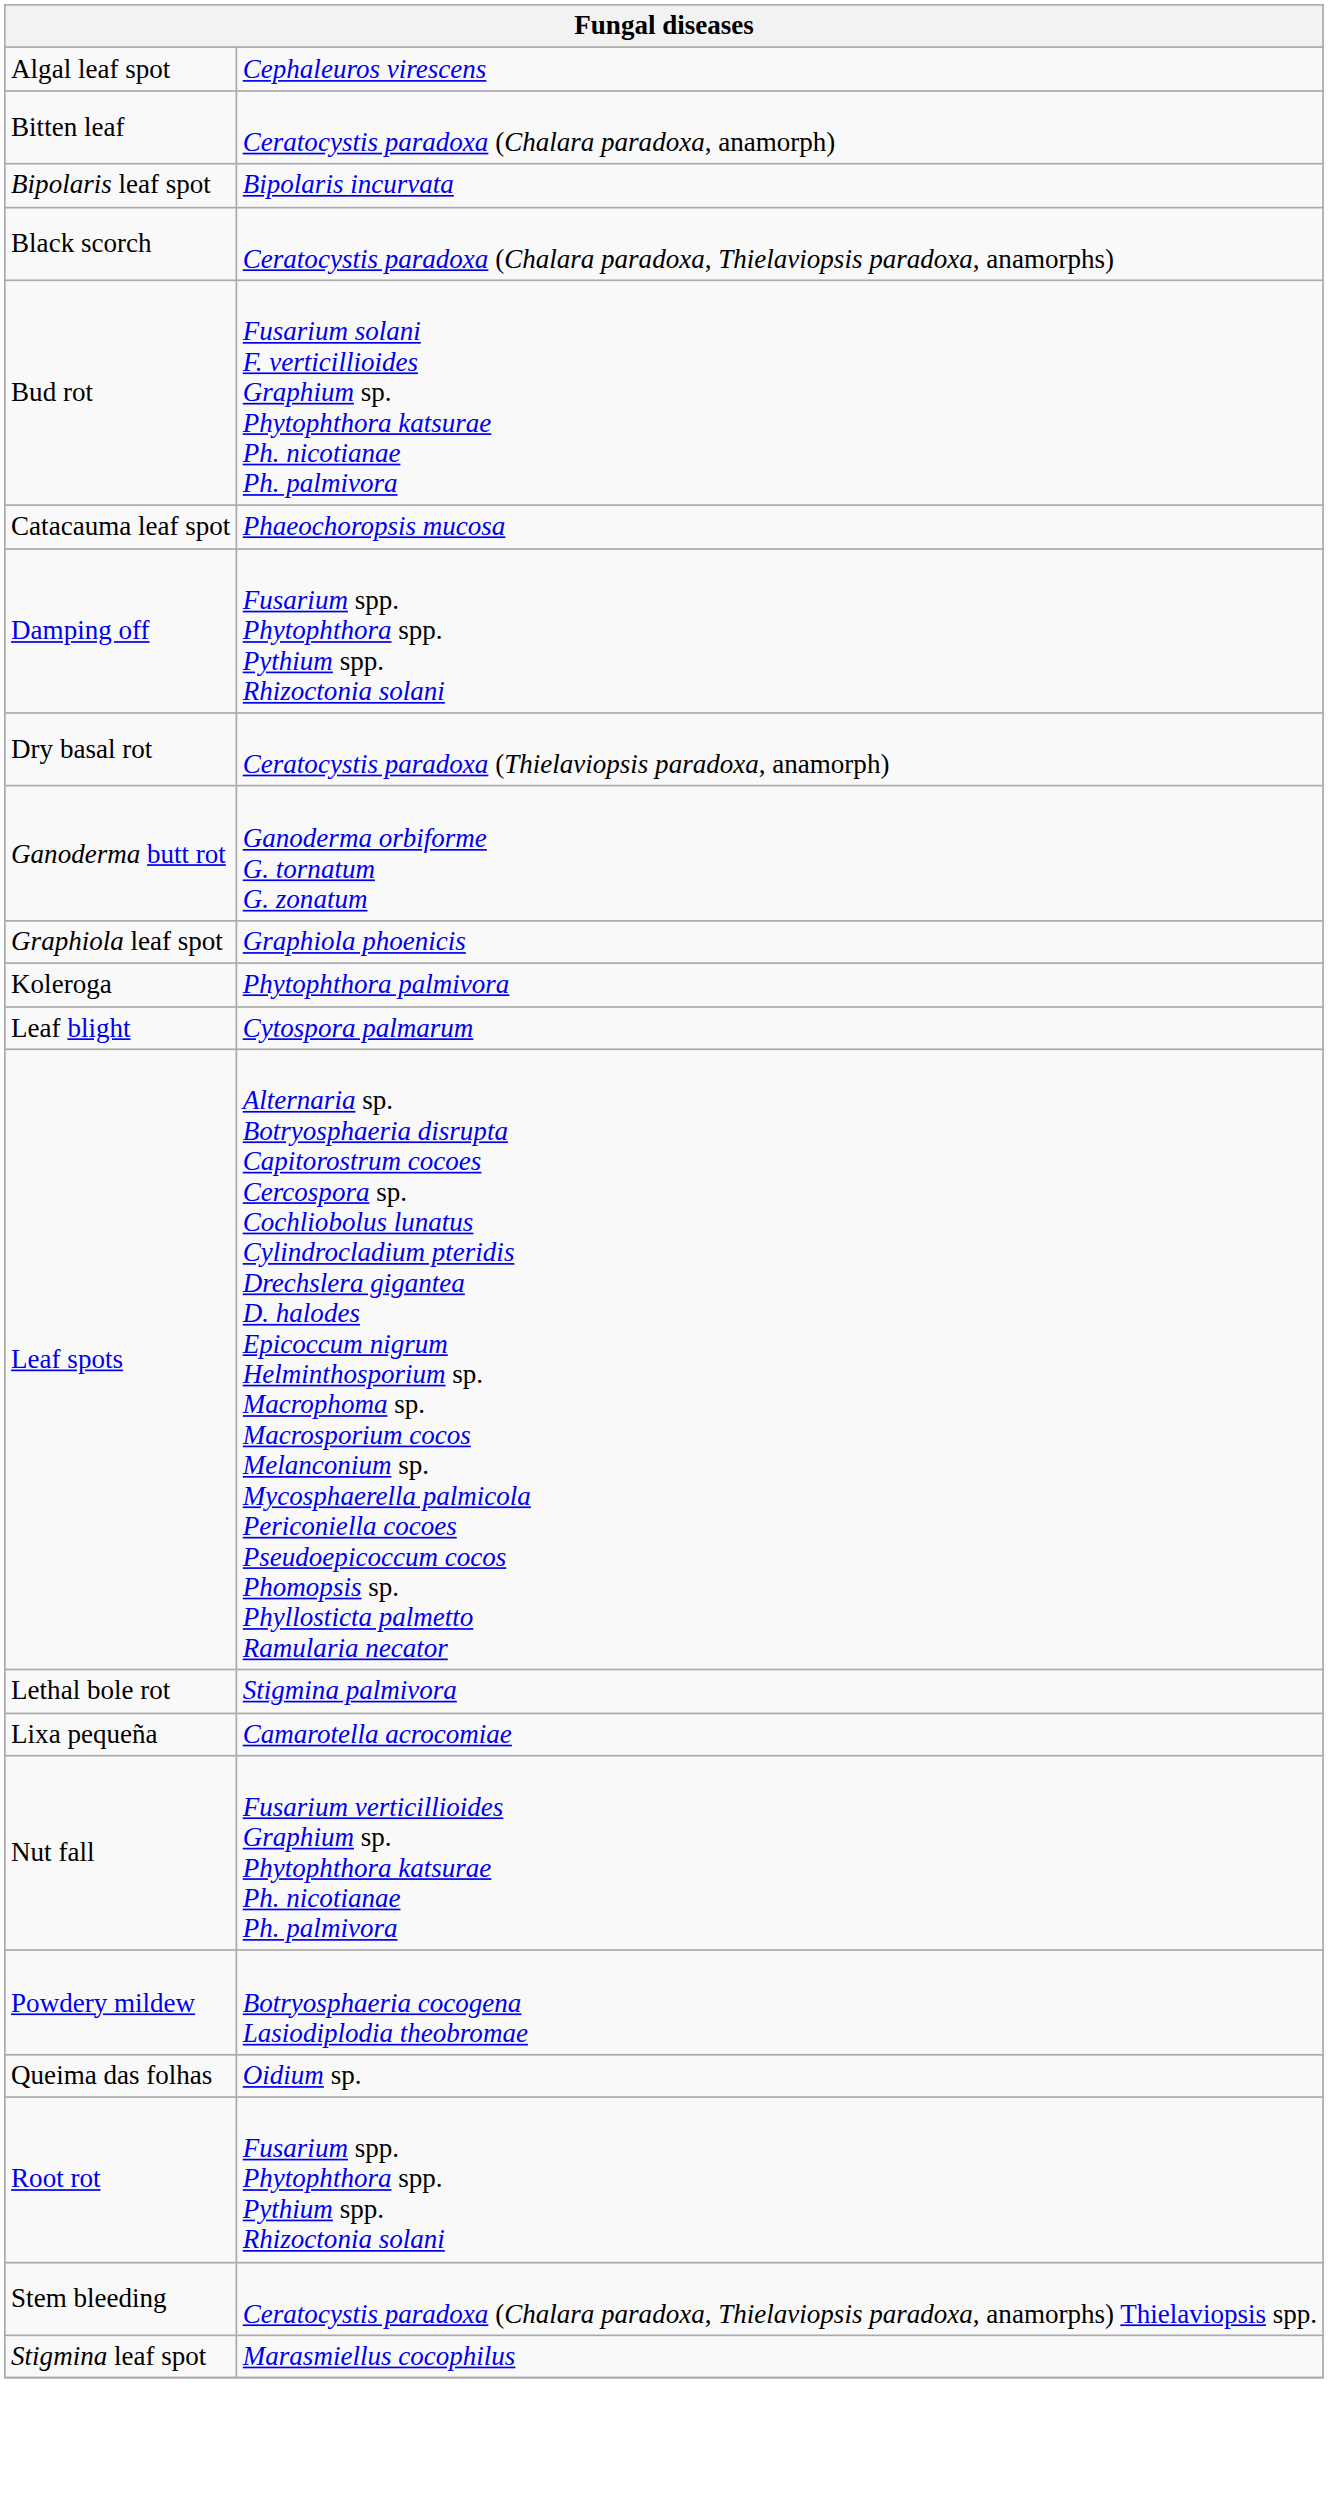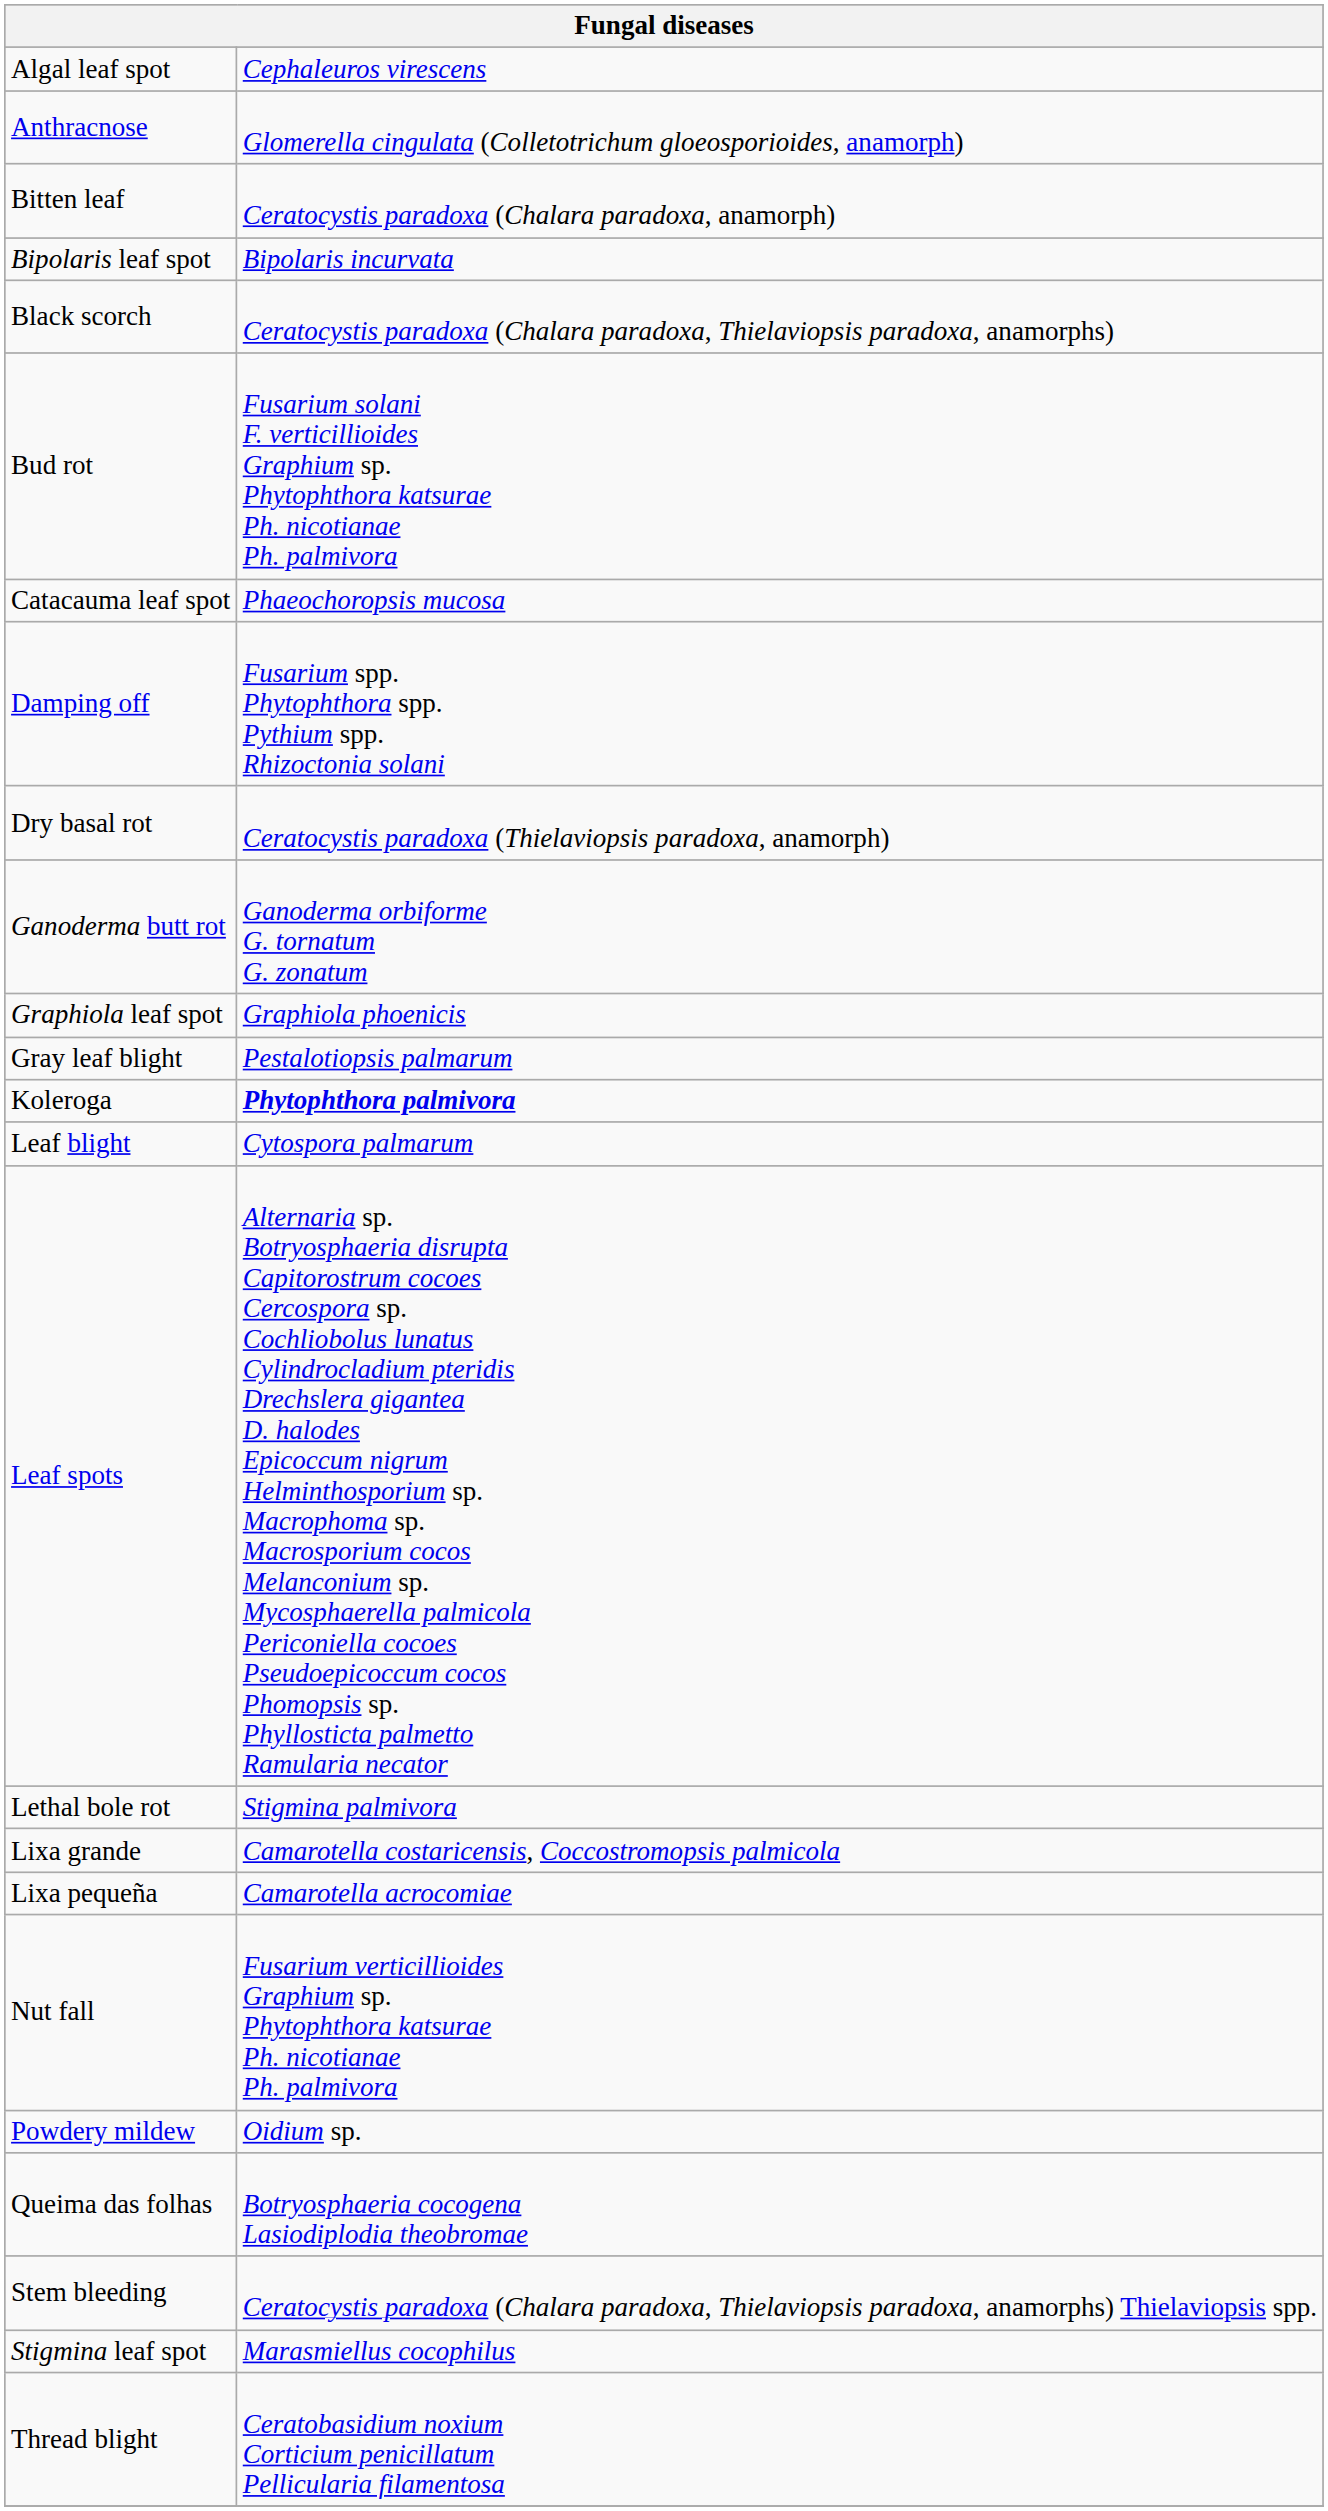+ row: (79, 126)
+ row: (97, 1057)
(376, 984) normal -> (379, 1100) bold
+ row: (76, 1850)
(385, 2017) Botryosphaeria cocogena Lasiodiplodia theobromae -> (302, 2130) Oidium sp.
(302, 2075) Oidium sp. -> (385, 2219) Botryosphaeria cocogena Lasiodiplodia theobromae
- row: (56, 2179)
+ row: (84, 2439)
